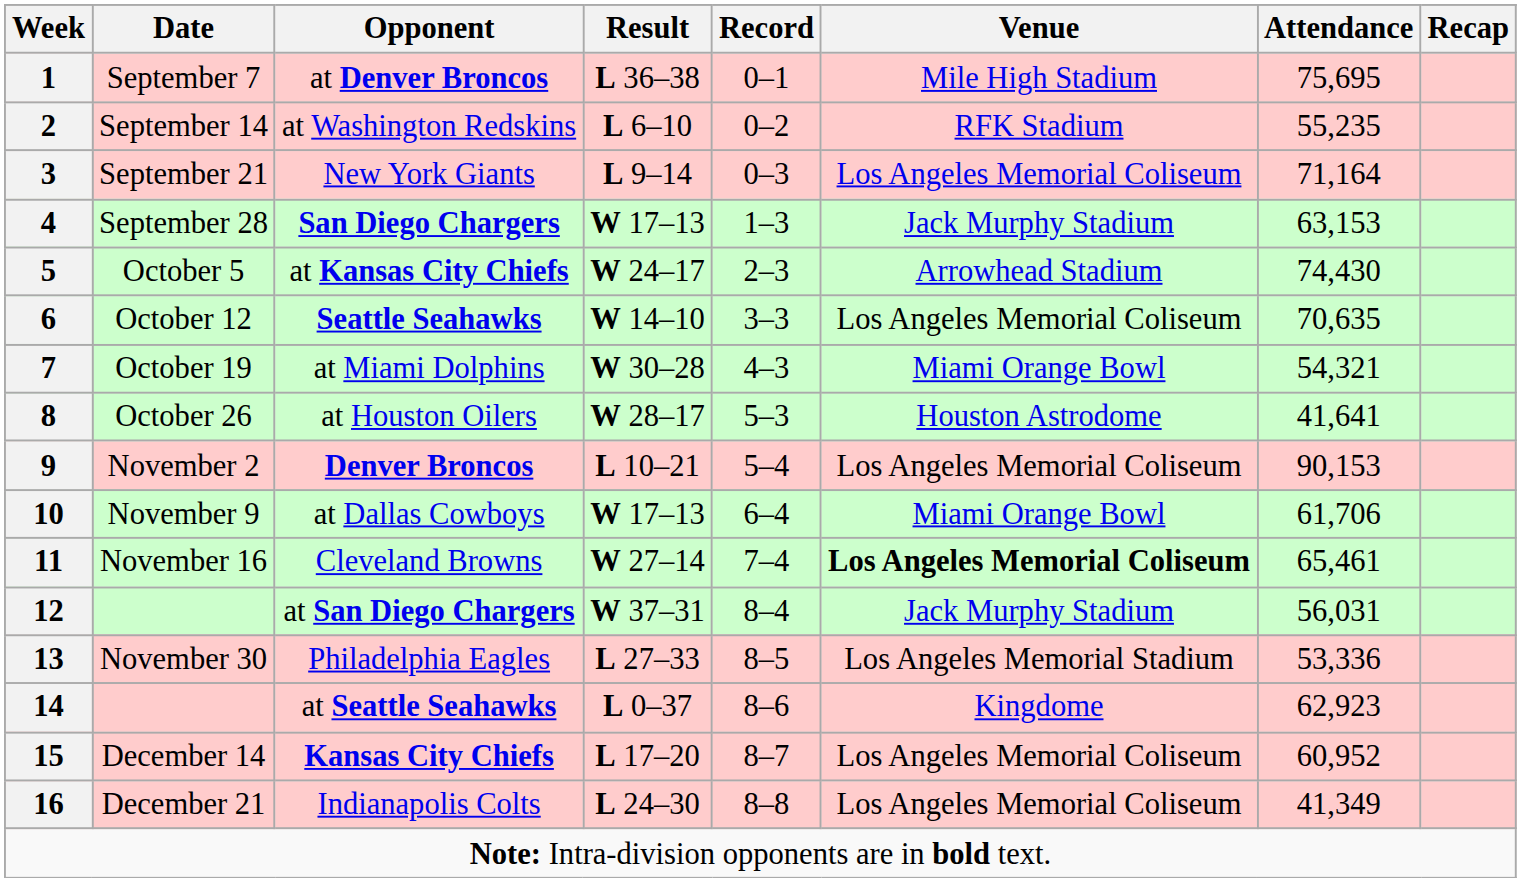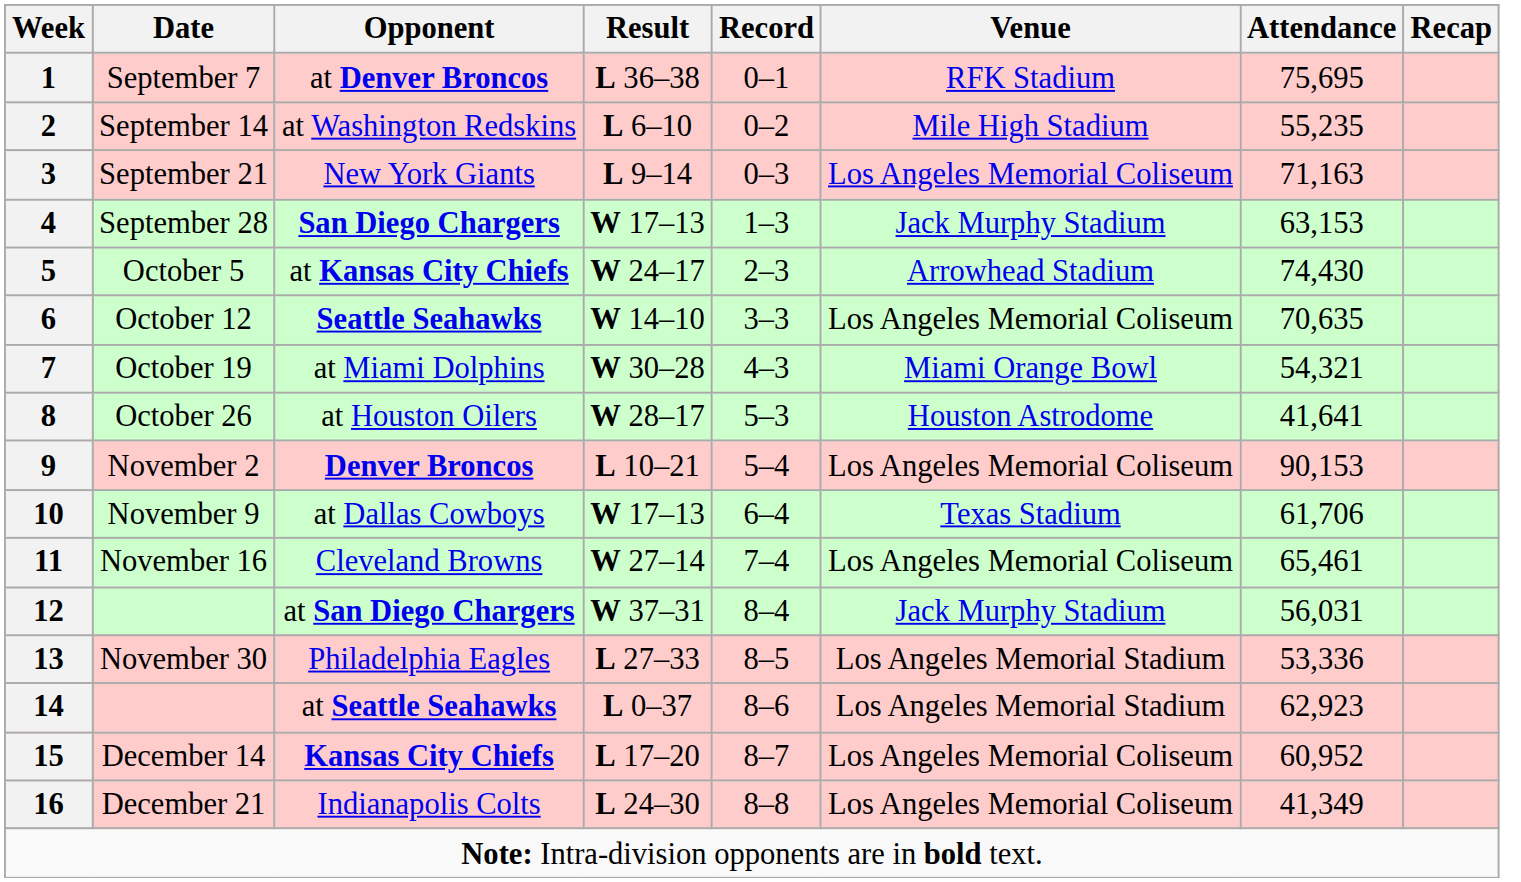(1039, 77) Mile High Stadium -> (1031, 77) RFK Stadium
(1039, 125) RFK Stadium -> (1031, 125) Mile High Stadium
(1339, 174) 71,164 -> (1322, 174) 71,163
(1039, 513) Miami Orange Bowl -> (1031, 513) Texas Stadium
(1039, 561) bold -> (1031, 561) normal
(1039, 707) Kingdome -> (1031, 707) Los Angeles Memorial Stadium
